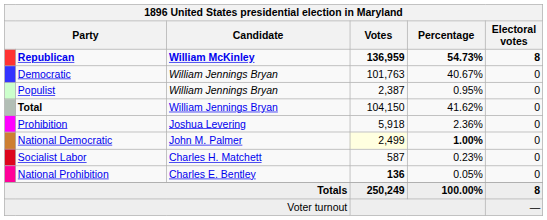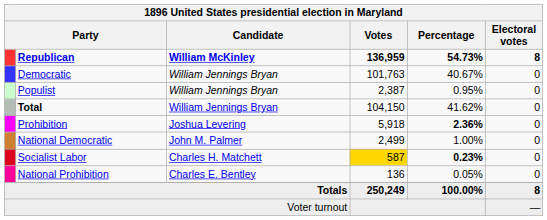(468, 124) normal -> (468, 124) bold
(391, 141) lightyellow background -> (391, 141) no background
(468, 141) bold -> (468, 141) normal
(396, 157) no background -> (396, 157) gold background
(468, 157) normal -> (468, 157) bold
(396, 174) bold -> (396, 174) normal
